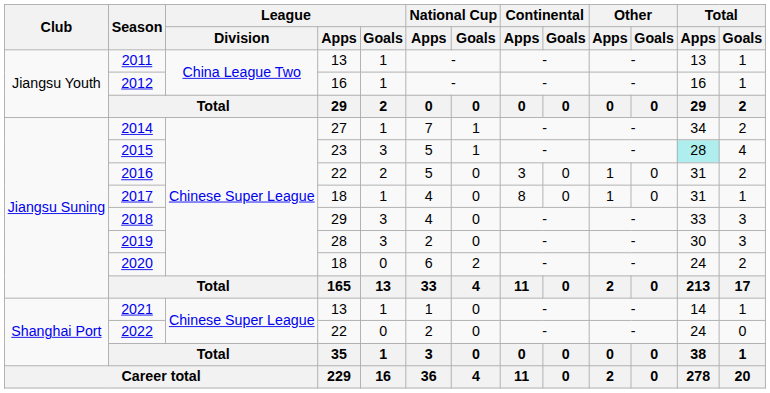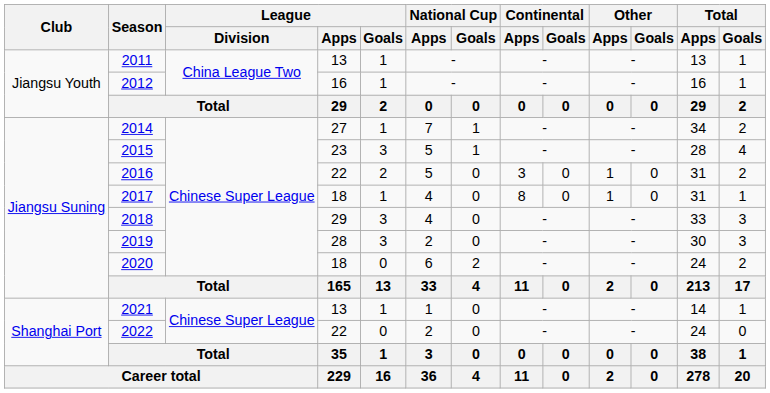(698, 151) paleturquoise background -> (698, 151) no background
